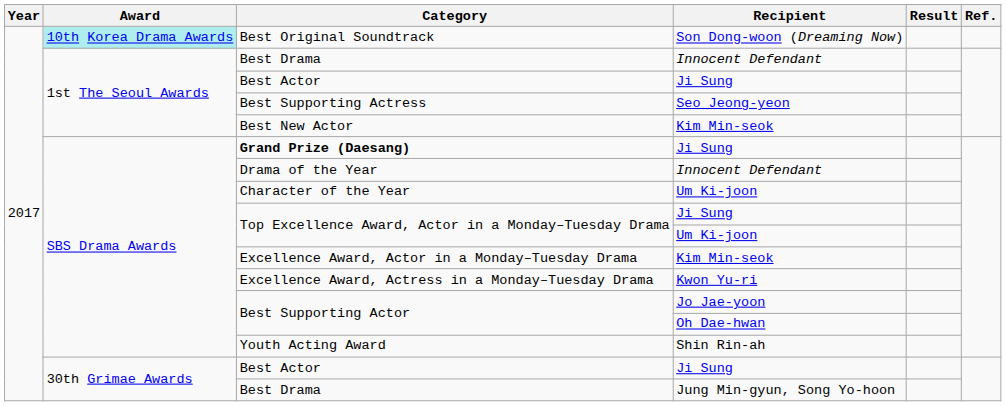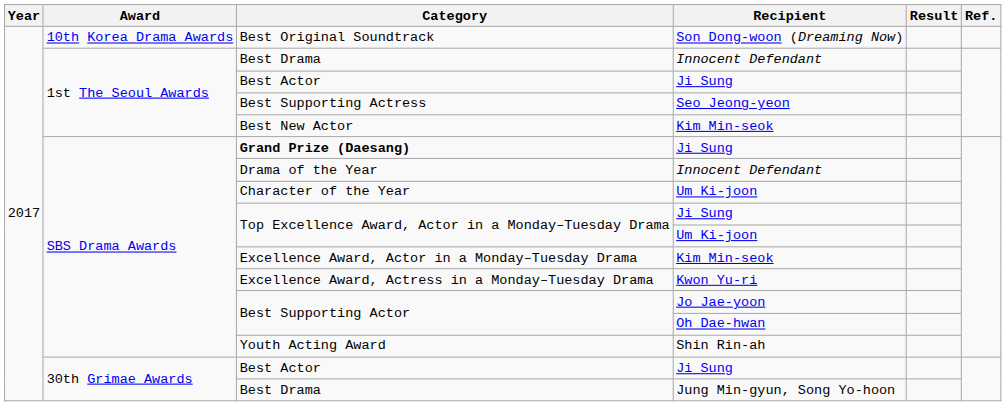(140, 38) paleturquoise background -> (140, 38) no background
